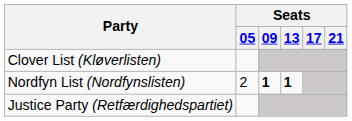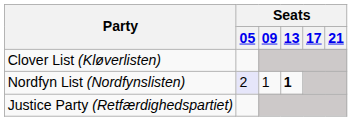(243, 82) no background -> (243, 82) lavender background
(266, 82) bold -> (266, 82) normal
